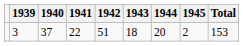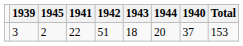columns swapped: (52, 13) <-> (194, 13)
